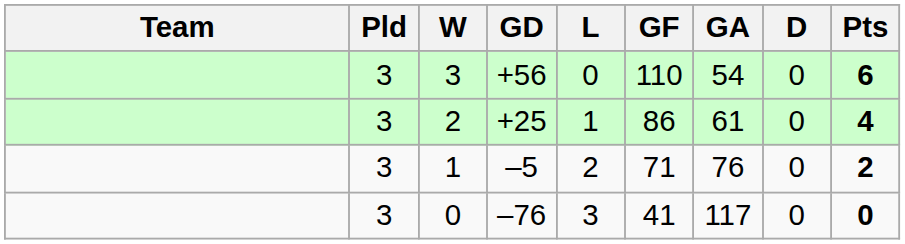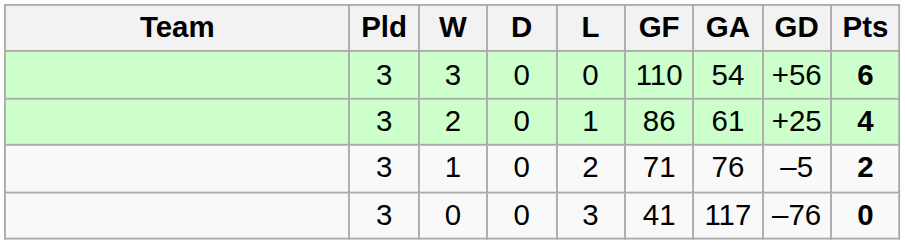columns swapped: (797, 27) <-> (522, 27)
